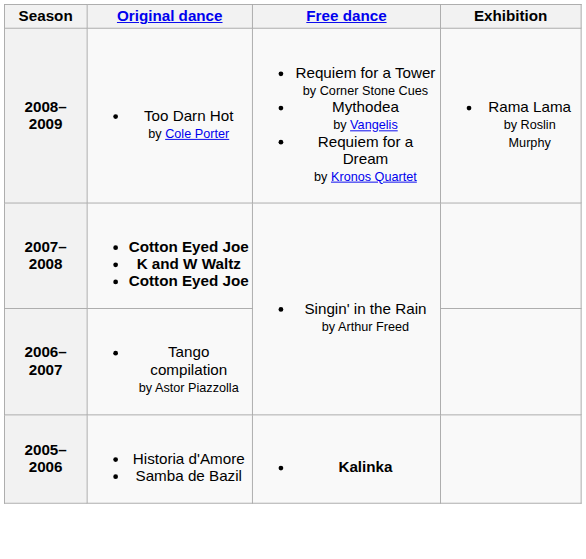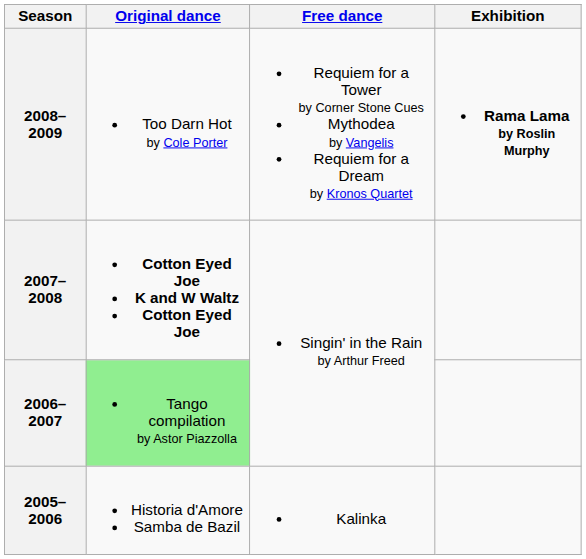(511, 124) normal -> (508, 133) bold
(170, 370) no background -> (168, 421) lightgreen background
(346, 467) bold -> (342, 519) normal
